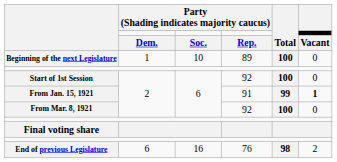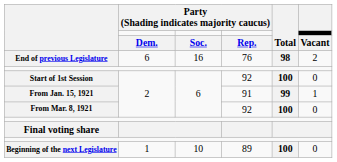rows swapped: (61, 149) <-> (61, 58)
(315, 94) bold -> (315, 94) normal
